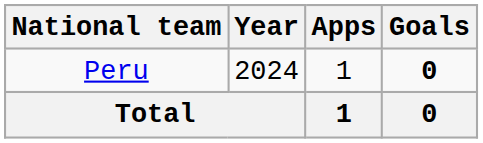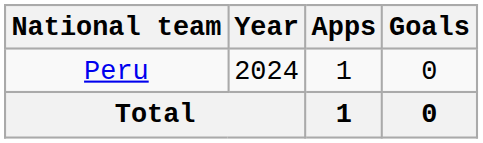(429, 71) bold -> (429, 71) normal
